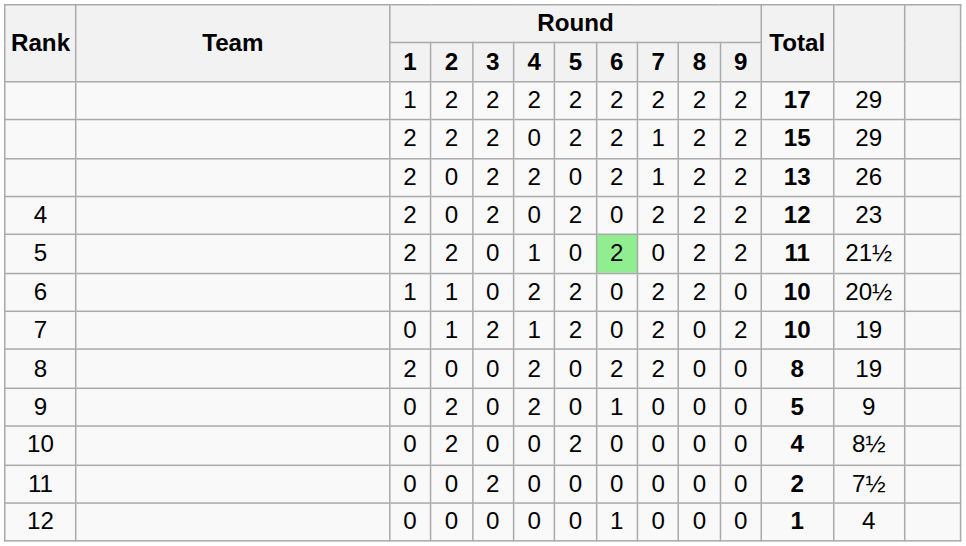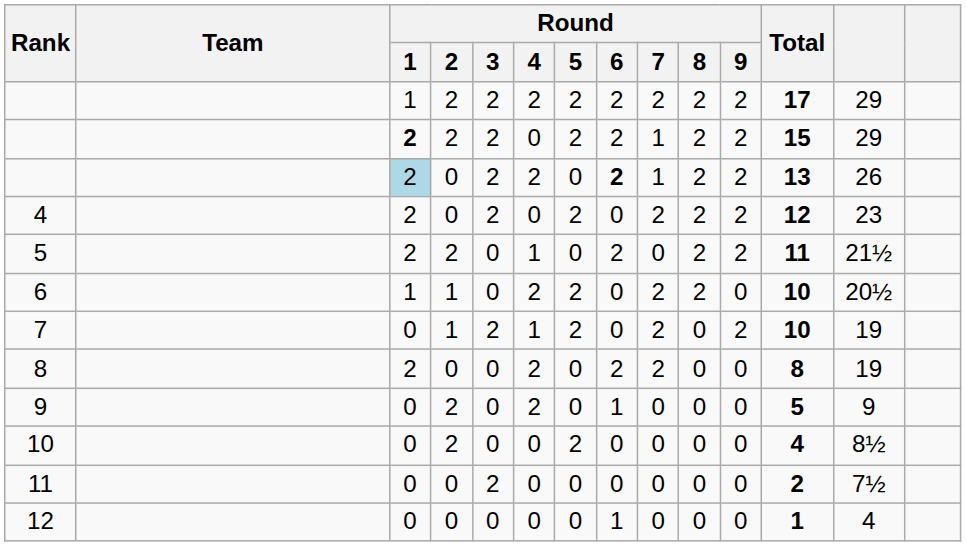(410, 138) normal -> (410, 138) bold
(410, 176) no background -> (410, 176) lightblue background
(617, 176) normal -> (617, 176) bold
(617, 253) lightgreen background -> (617, 253) no background
